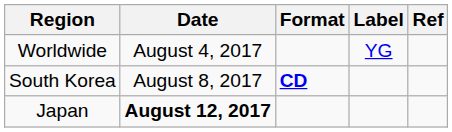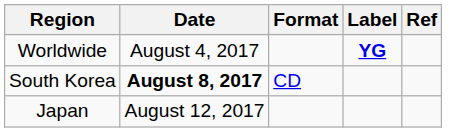(379, 50) normal -> (372, 50) bold
(198, 80) normal -> (195, 80) bold
(294, 80) bold -> (287, 80) normal
(198, 111) bold -> (195, 111) normal
